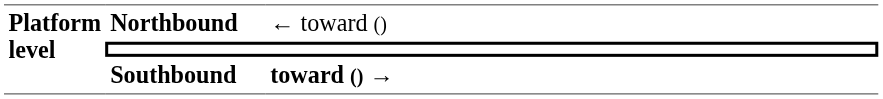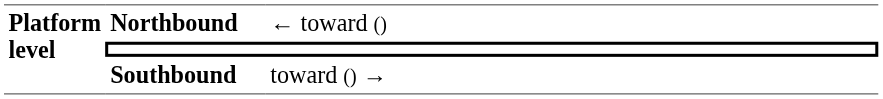(332, 74) bold -> (329, 74) normal
